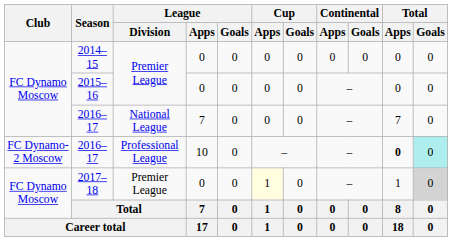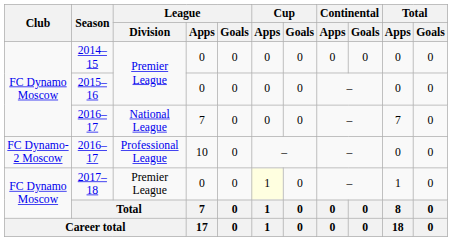(398, 152) bold -> (398, 152) normal
(430, 152) paleturquoise background -> (430, 152) no background
(430, 184) lightgrey background -> (430, 184) no background
